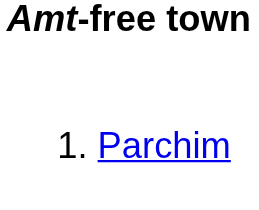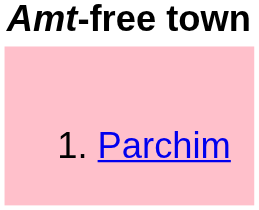(129, 146) no background -> (129, 146) pink background
